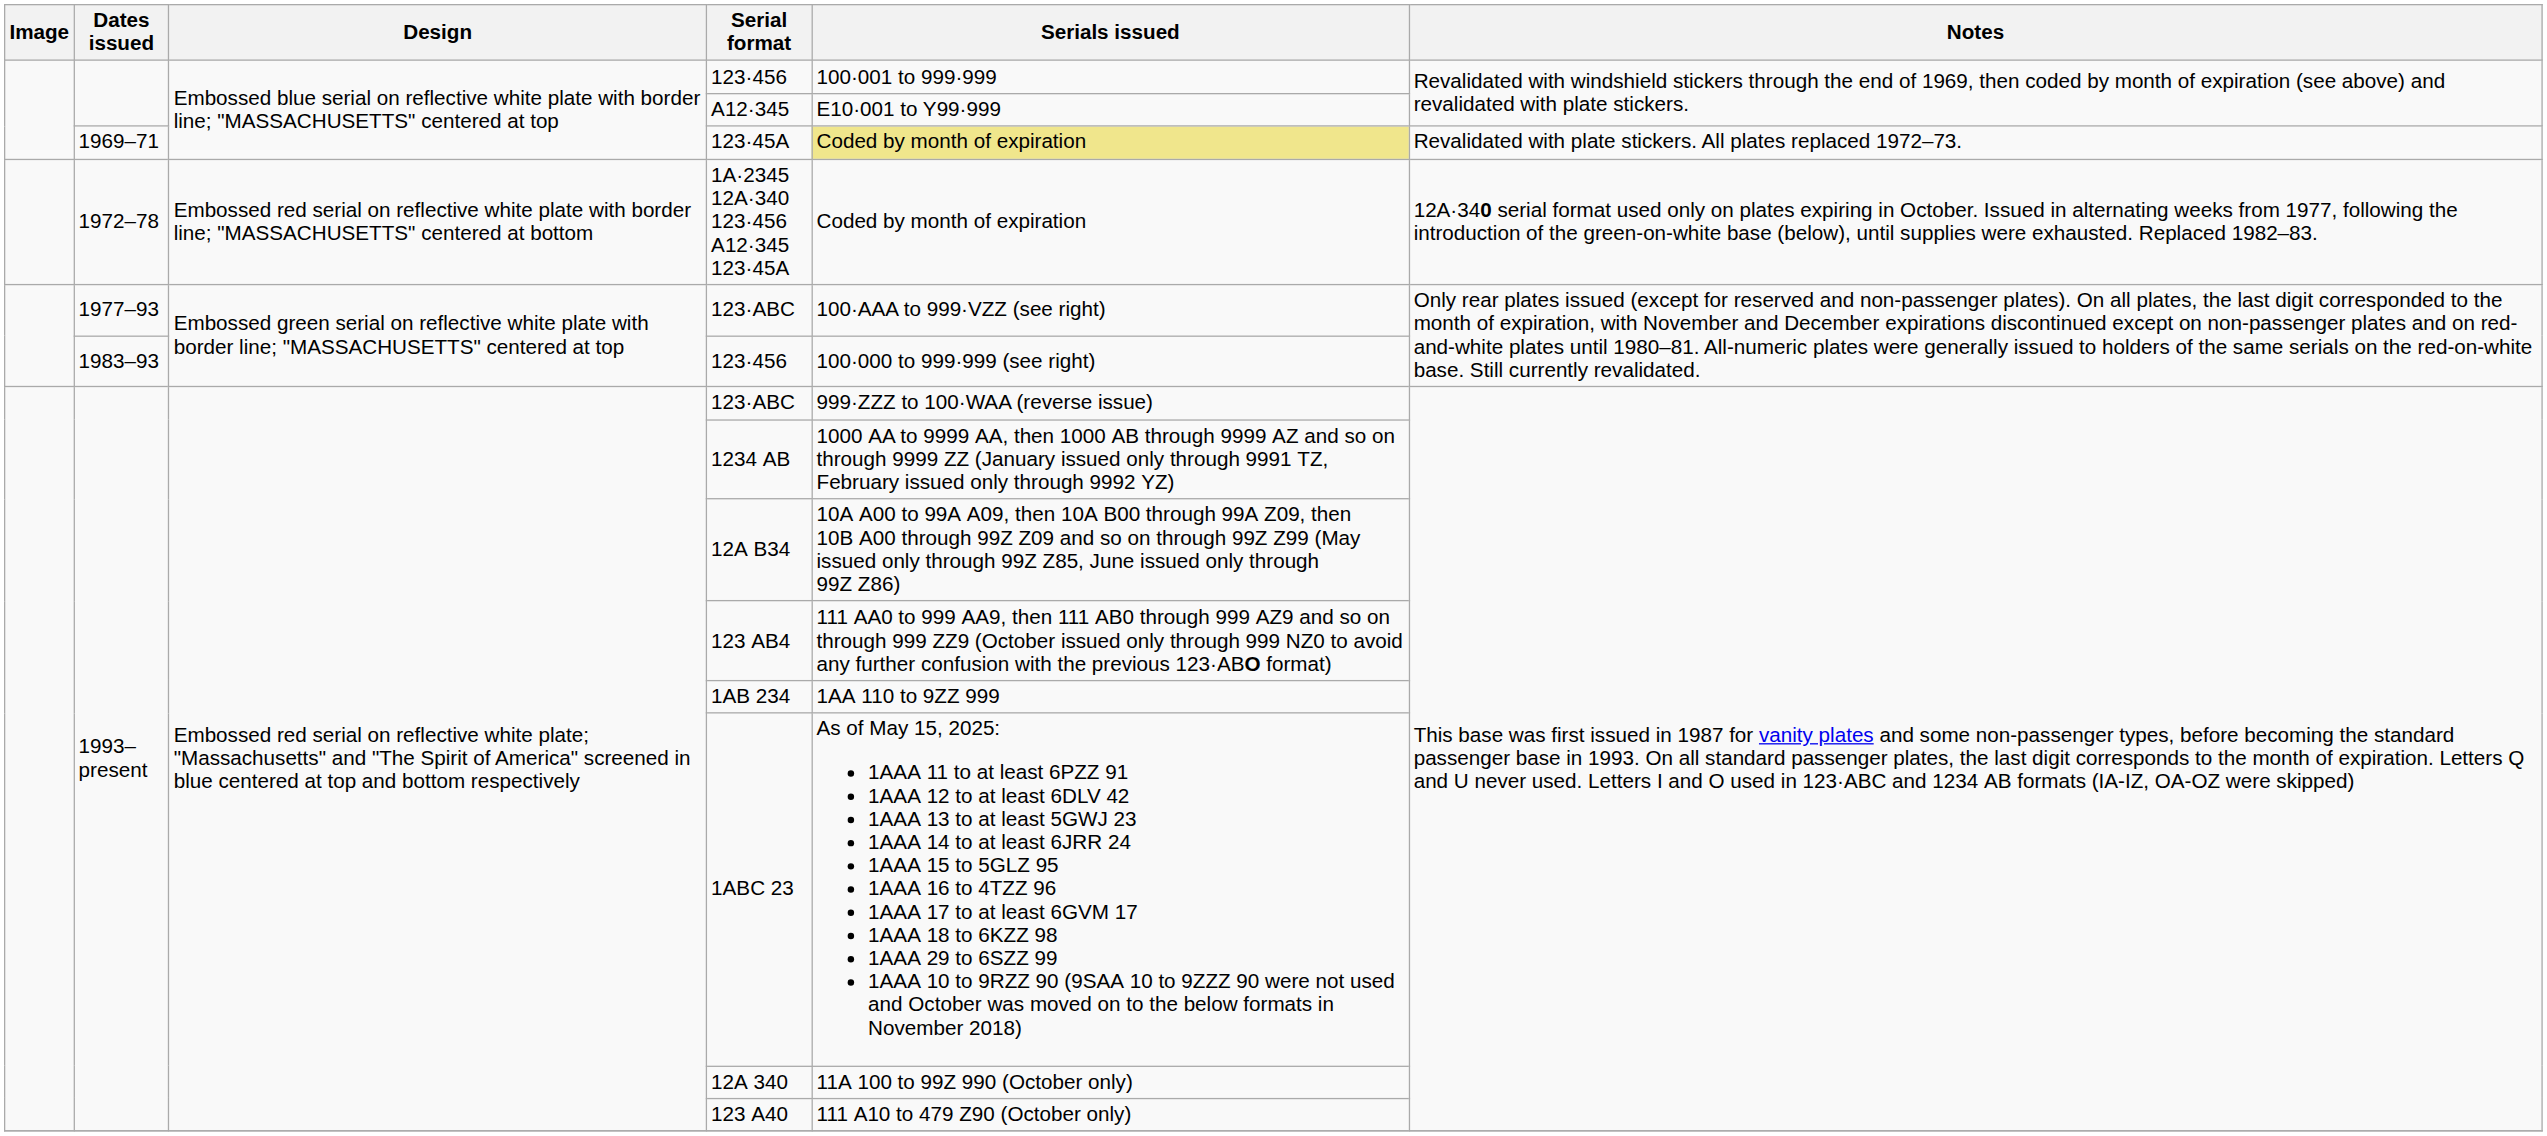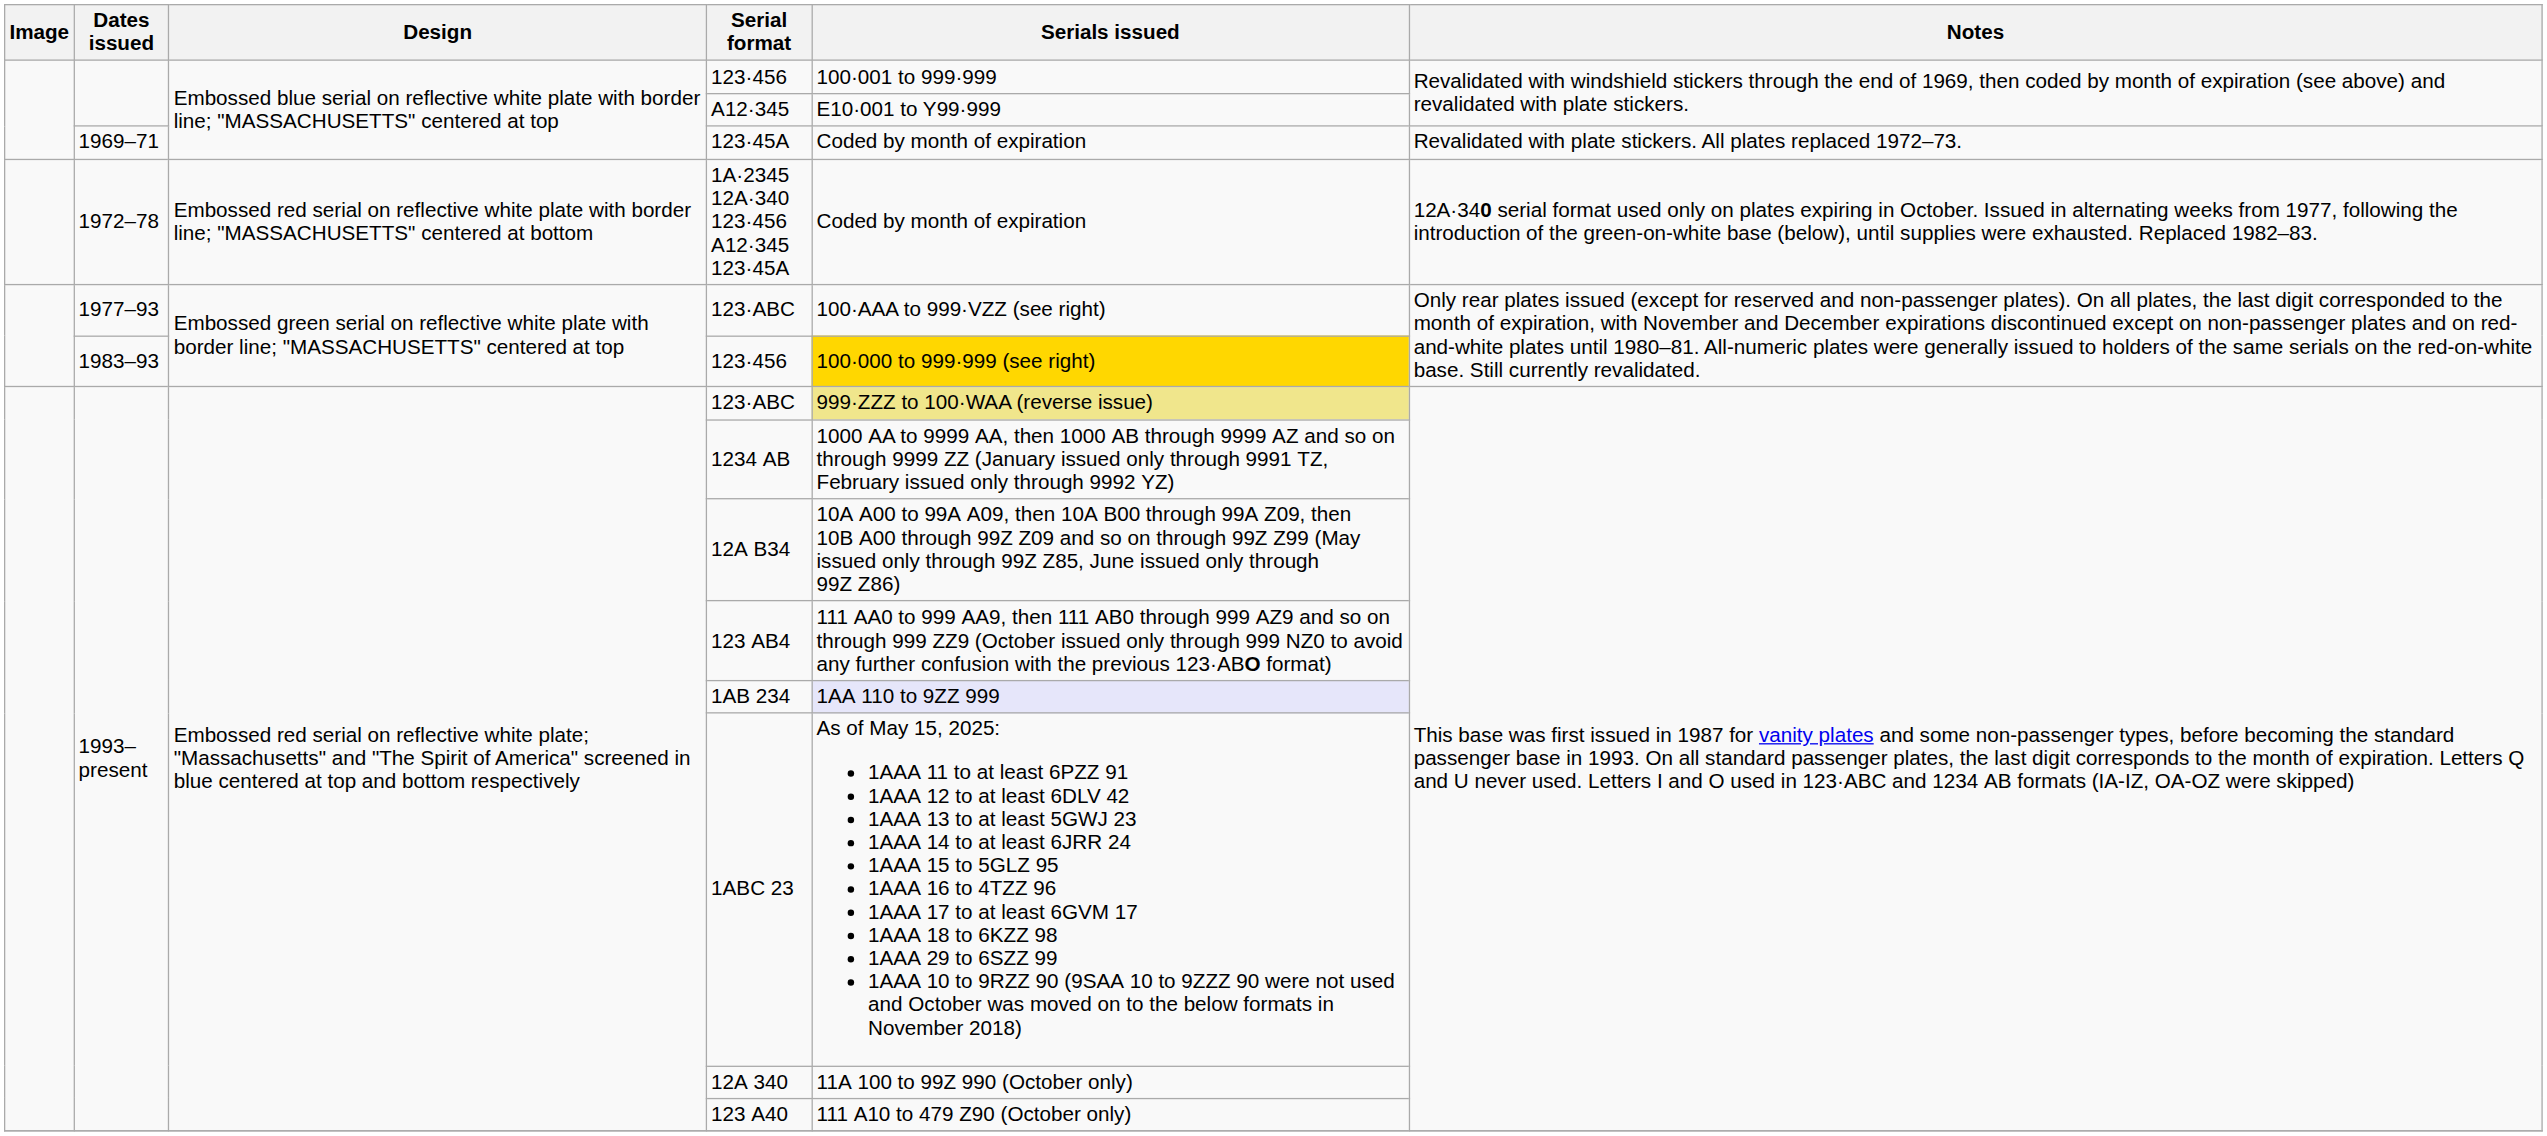(951, 142) khaki background -> (951, 142) no background
(956, 361) no background -> (956, 361) gold background
(985, 403) no background -> (985, 403) khaki background
(908, 696) no background -> (908, 696) lavender background
